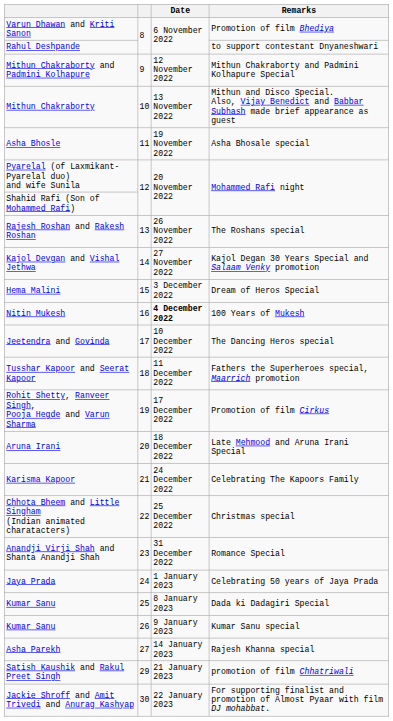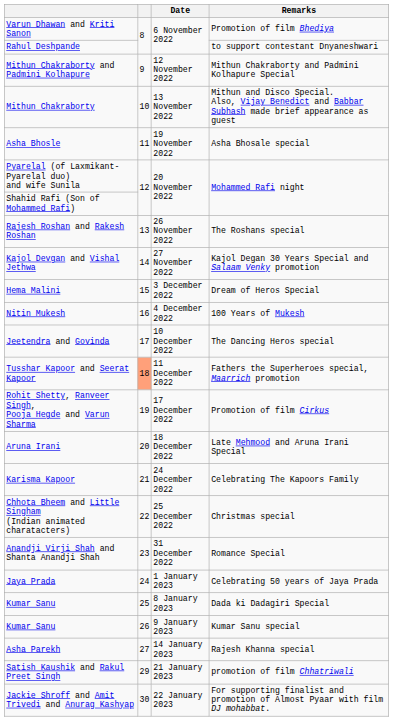(178, 314) bold -> (178, 314) normal
(145, 374) no background -> (145, 374) lightsalmon background
